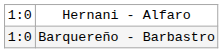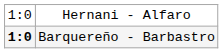(20, 37) normal -> (20, 37) bold
